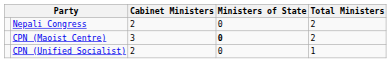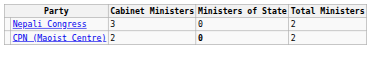(132, 24) 2 -> (113, 24) 3
(132, 38) 3 -> (113, 38) 2
- row: (69, 51)
